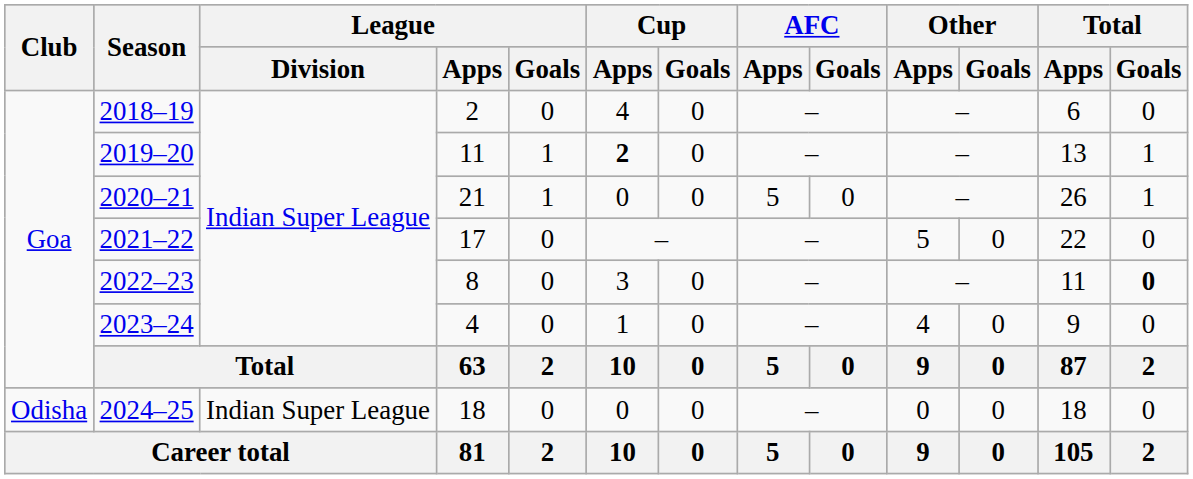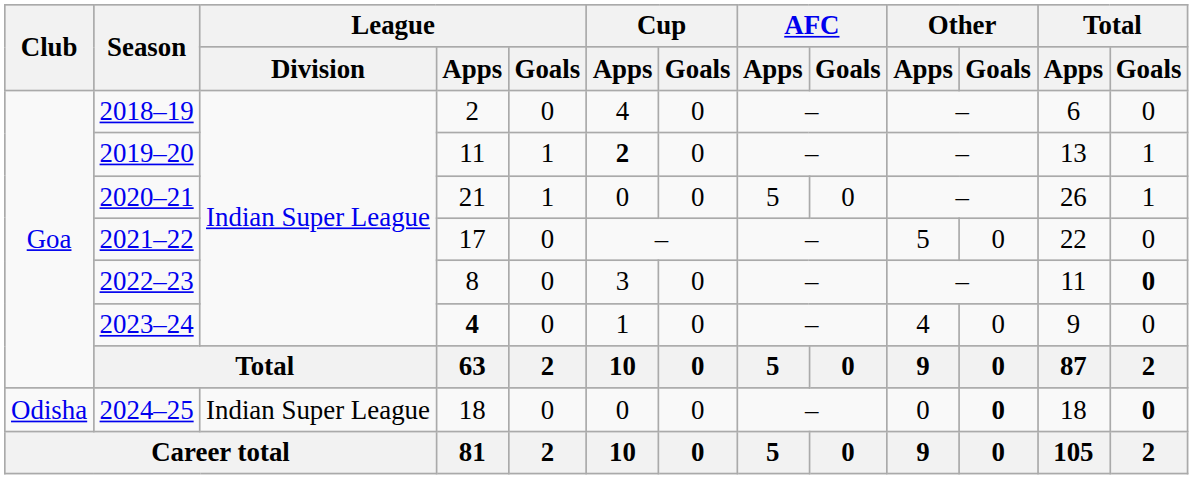(472, 324) normal -> (472, 324) bold
(998, 409) normal -> (998, 409) bold
(1148, 409) normal -> (1148, 409) bold
